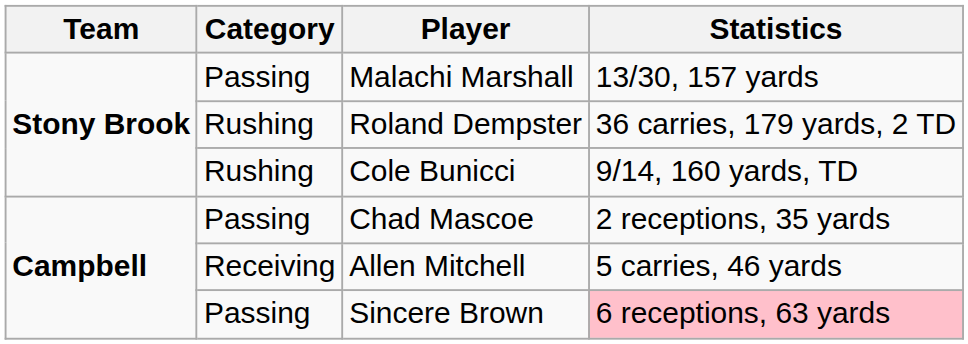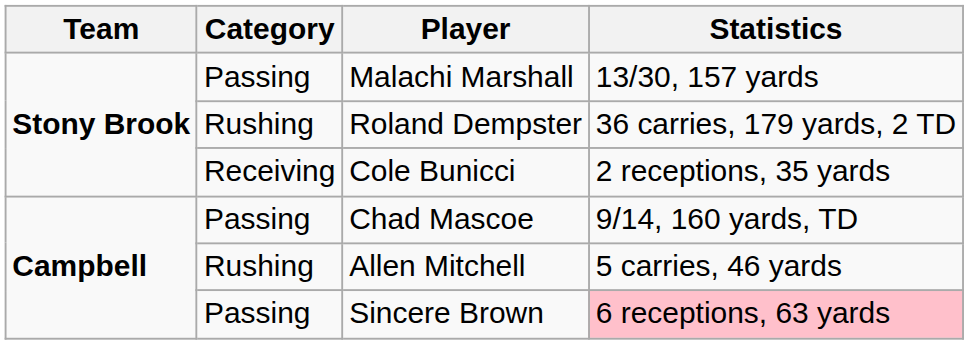(259, 171) Rushing -> (270, 171) Receiving
(727, 171) 9/14, 160 yards, TD -> (743, 171) 2 receptions, 35 yards
(743, 218) 2 receptions, 35 yards -> (727, 218) 9/14, 160 yards, TD
(270, 266) Receiving -> (259, 266) Rushing
